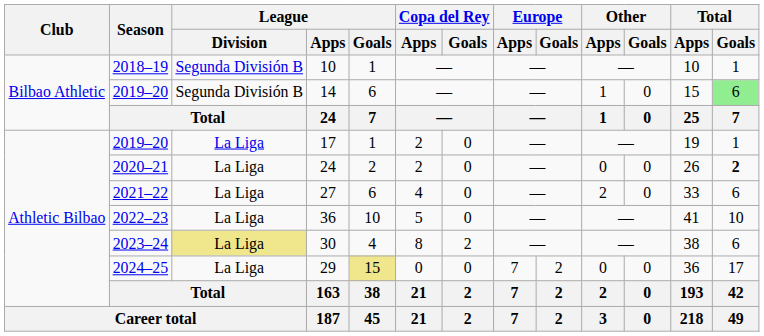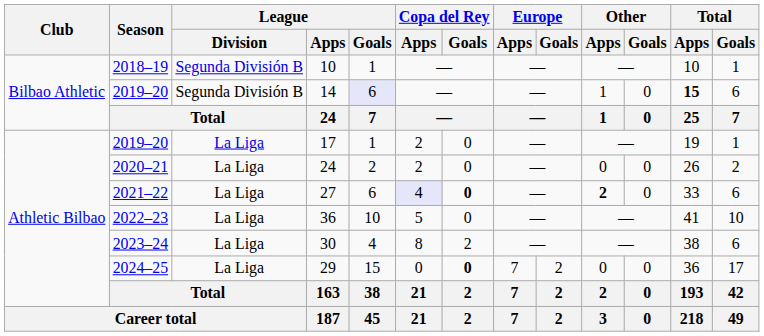(372, 92) no background -> (372, 92) lavender background
(692, 92) normal -> (692, 92) bold
(736, 92) lightgreen background -> (736, 92) no background
(736, 167) bold -> (736, 167) normal
(419, 192) no background -> (419, 192) lavender background
(468, 192) normal -> (468, 192) bold
(603, 192) normal -> (603, 192) bold
(239, 243) khaki background -> (239, 243) no background
(372, 268) khaki background -> (372, 268) no background
(468, 268) normal -> (468, 268) bold
